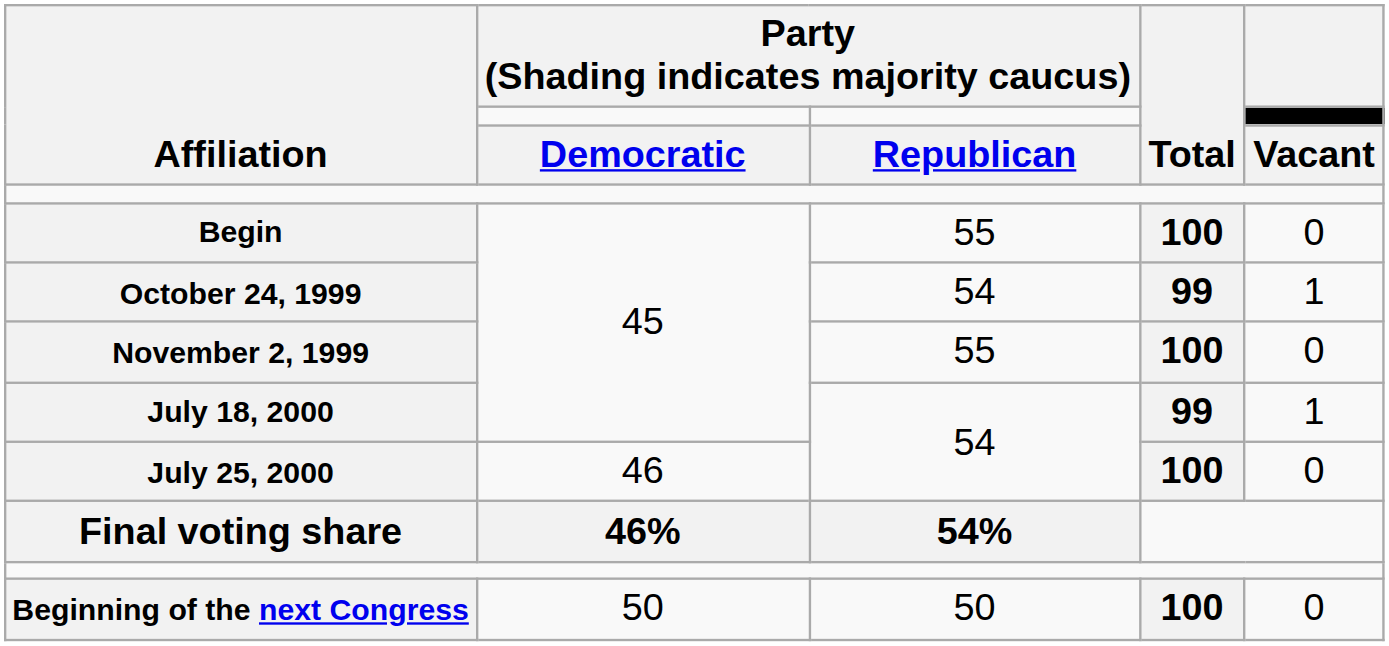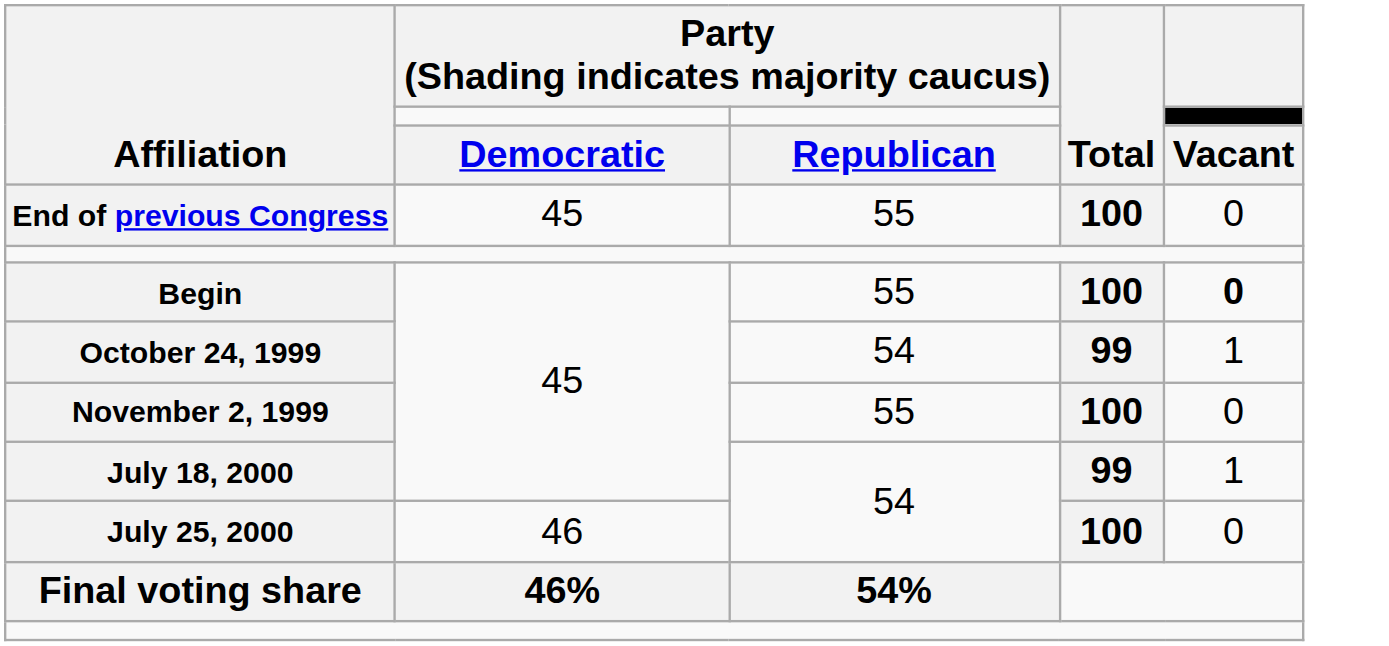+ row: (200, 215)
(1314, 231) normal -> (1234, 291) bold
- row: (241, 609)
